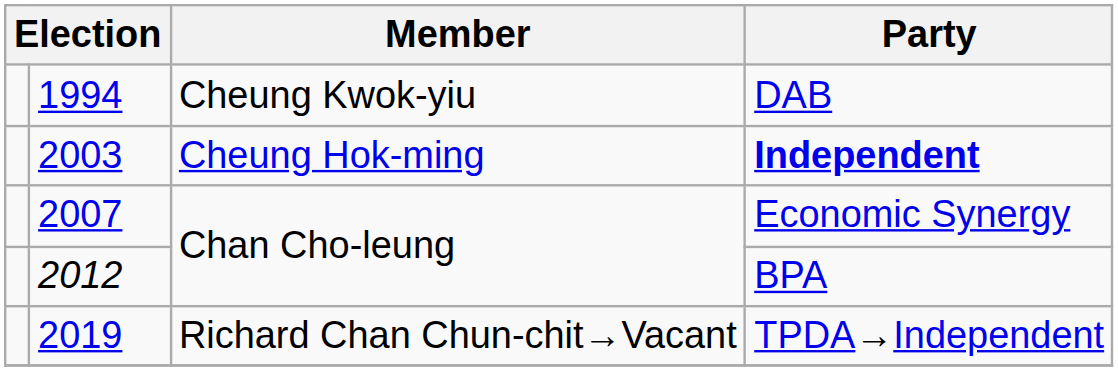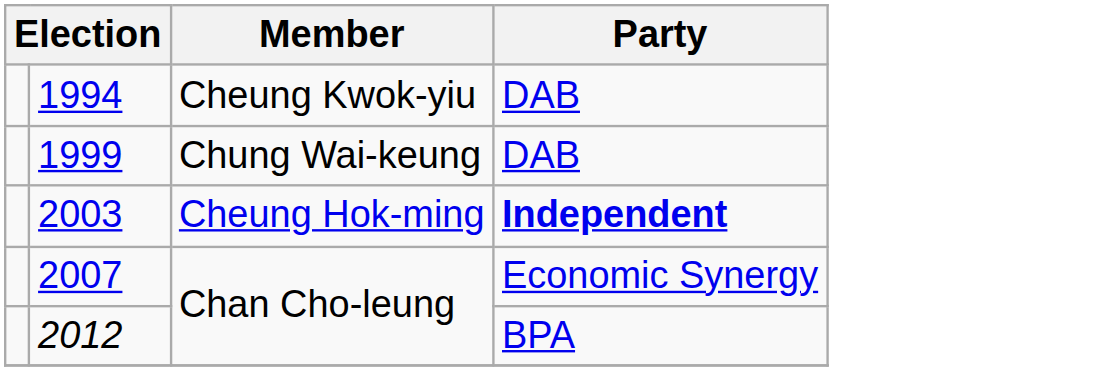+ row: (80, 154)
- row: (80, 335)
